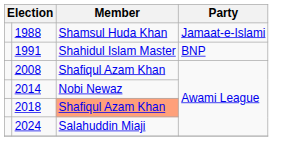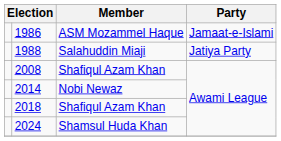+ row: (28, 32)
(113, 32) Shamsul Huda Khan -> (102, 51) Salahuddin Miaji
(223, 32) Jamaat-e-Islami -> (220, 51) Jatiya Party
- row: (28, 51)
(112, 107) lightsalmon background -> (112, 107) no background
(102, 126) Salahuddin Miaji -> (113, 126) Shamsul Huda Khan
